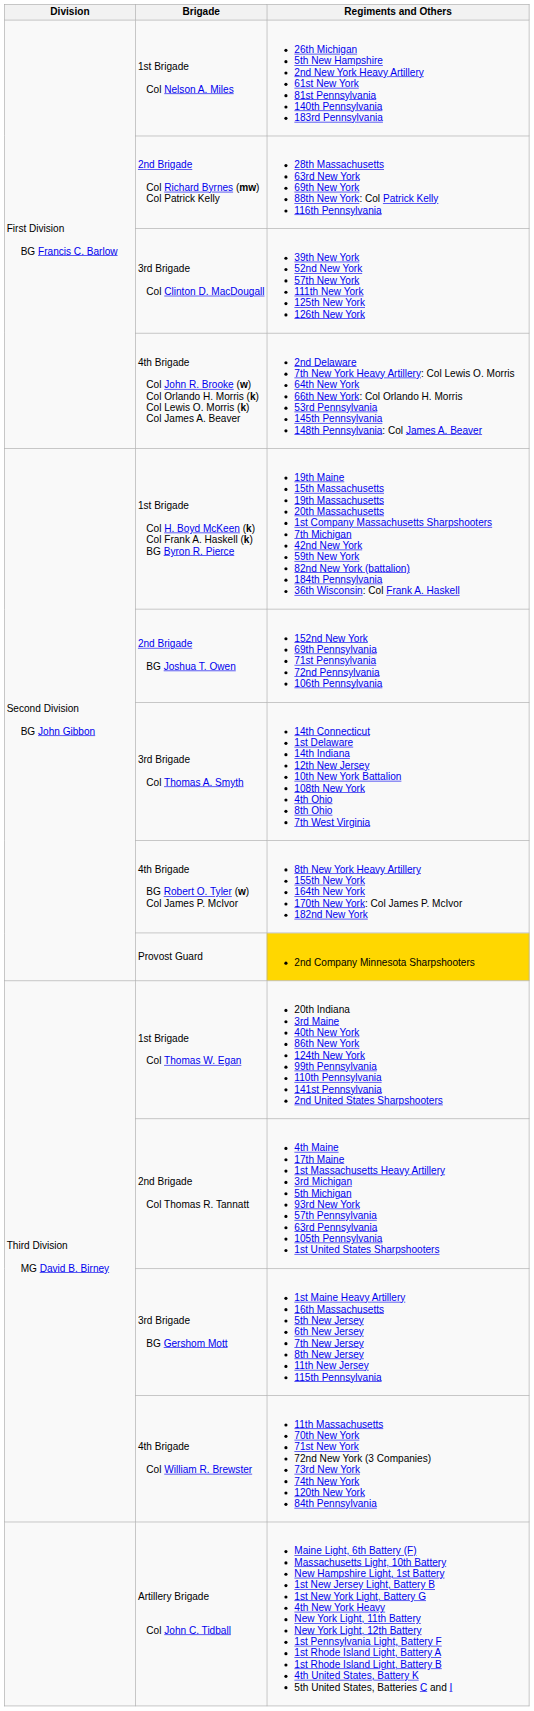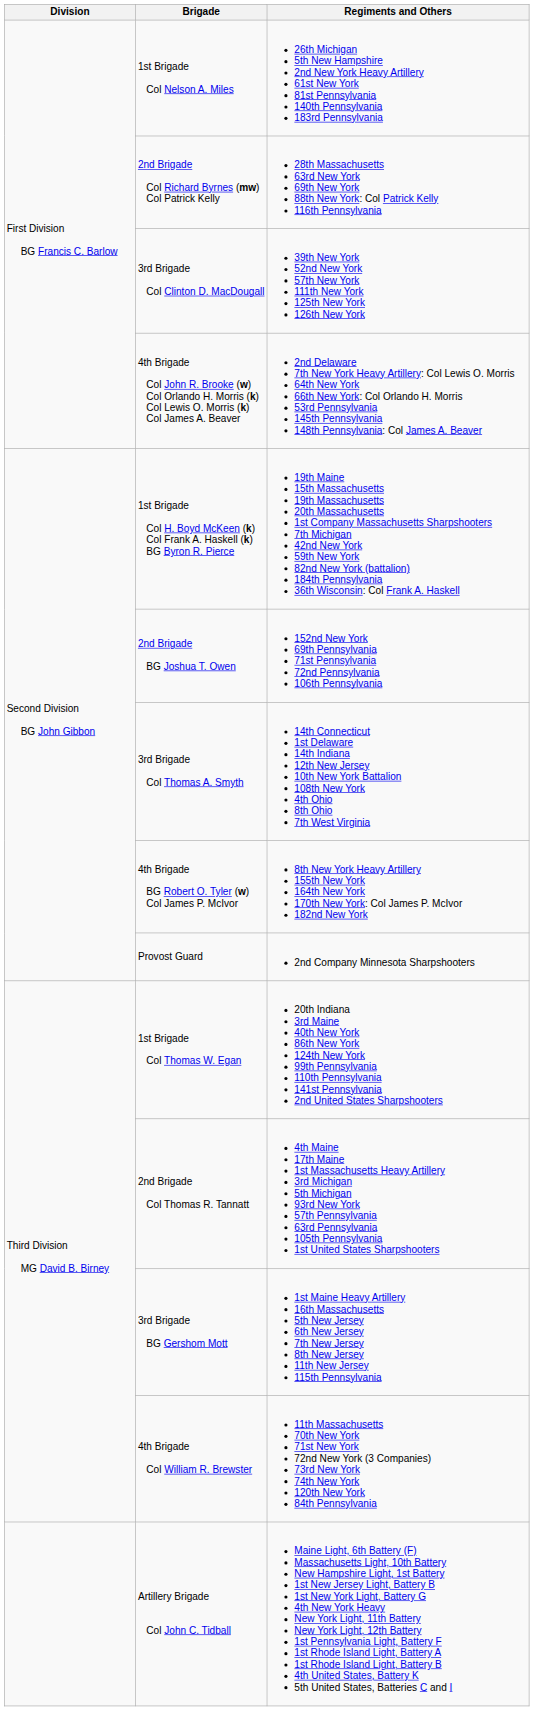(398, 963) gold background -> (398, 963) no background
